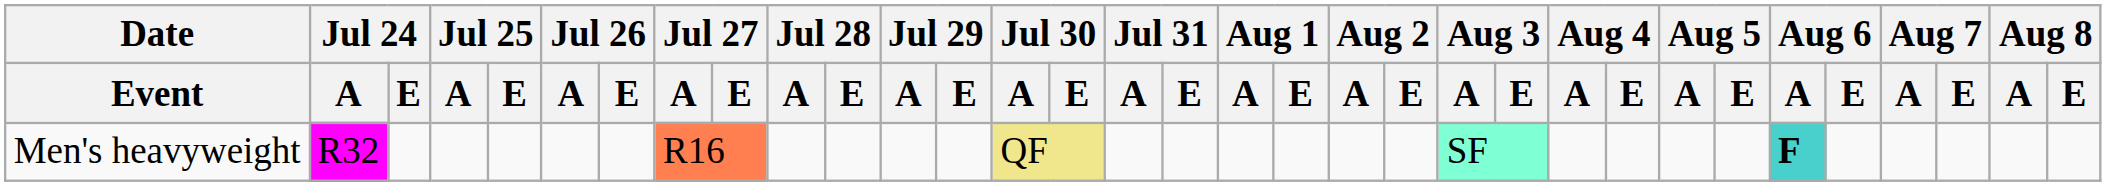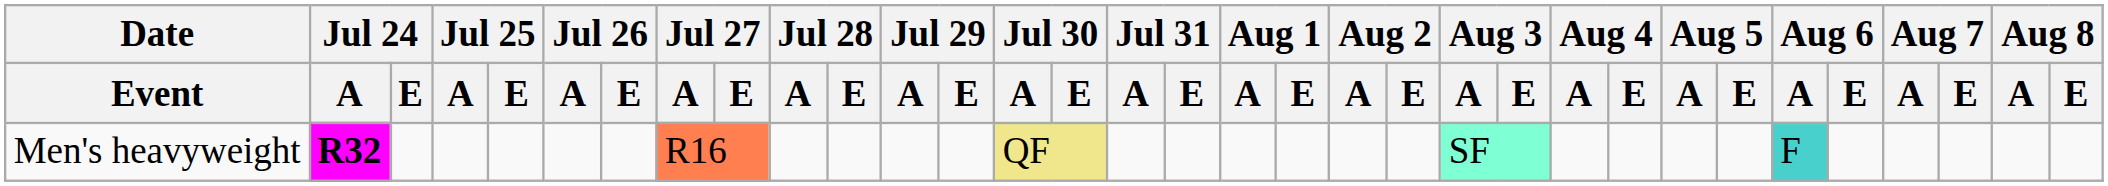(348, 151) normal -> (349, 151) bold
(1789, 151) bold -> (1790, 151) normal
